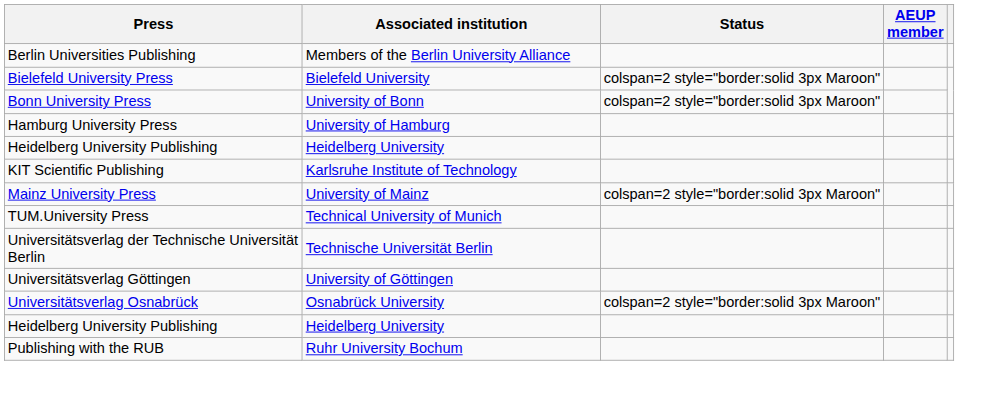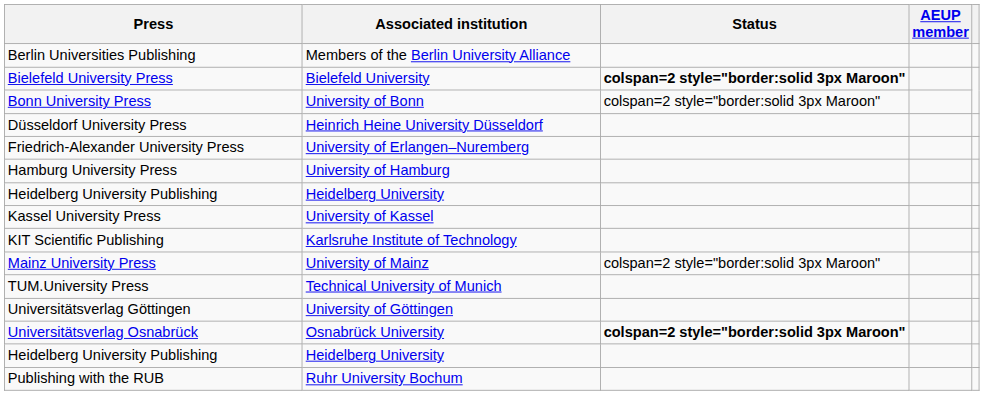(742, 78) normal -> (755, 78) bold
+ row: (97, 124)
+ row: (126, 147)
+ row: (84, 217)
- row: (153, 248)
(742, 302) normal -> (755, 332) bold
